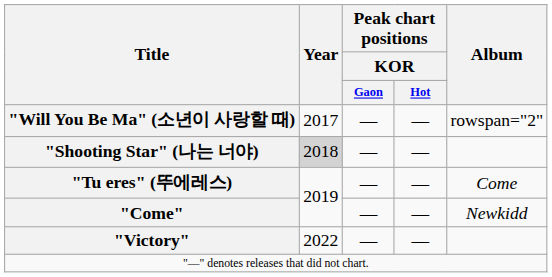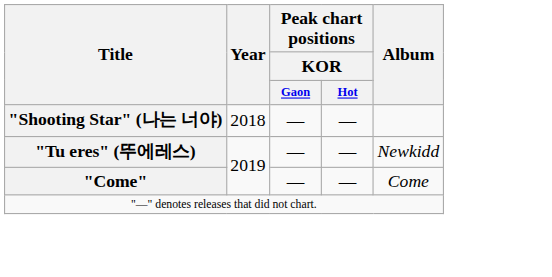- row: (152, 119)
(321, 151) lightgrey background -> (248, 120) no background
(497, 182) Come -> (408, 151) Newkidd
(497, 212) Newkidd -> (408, 181) Come
- row: (152, 240)
